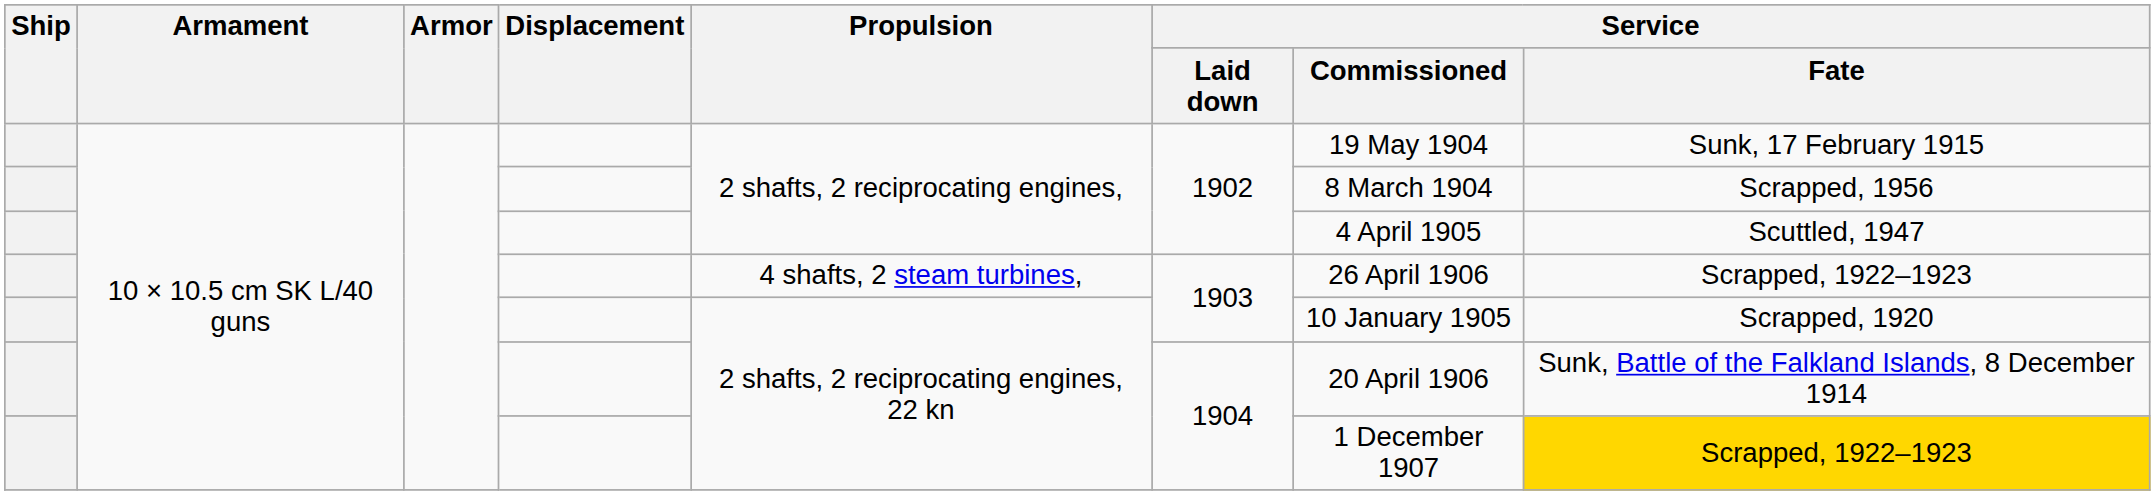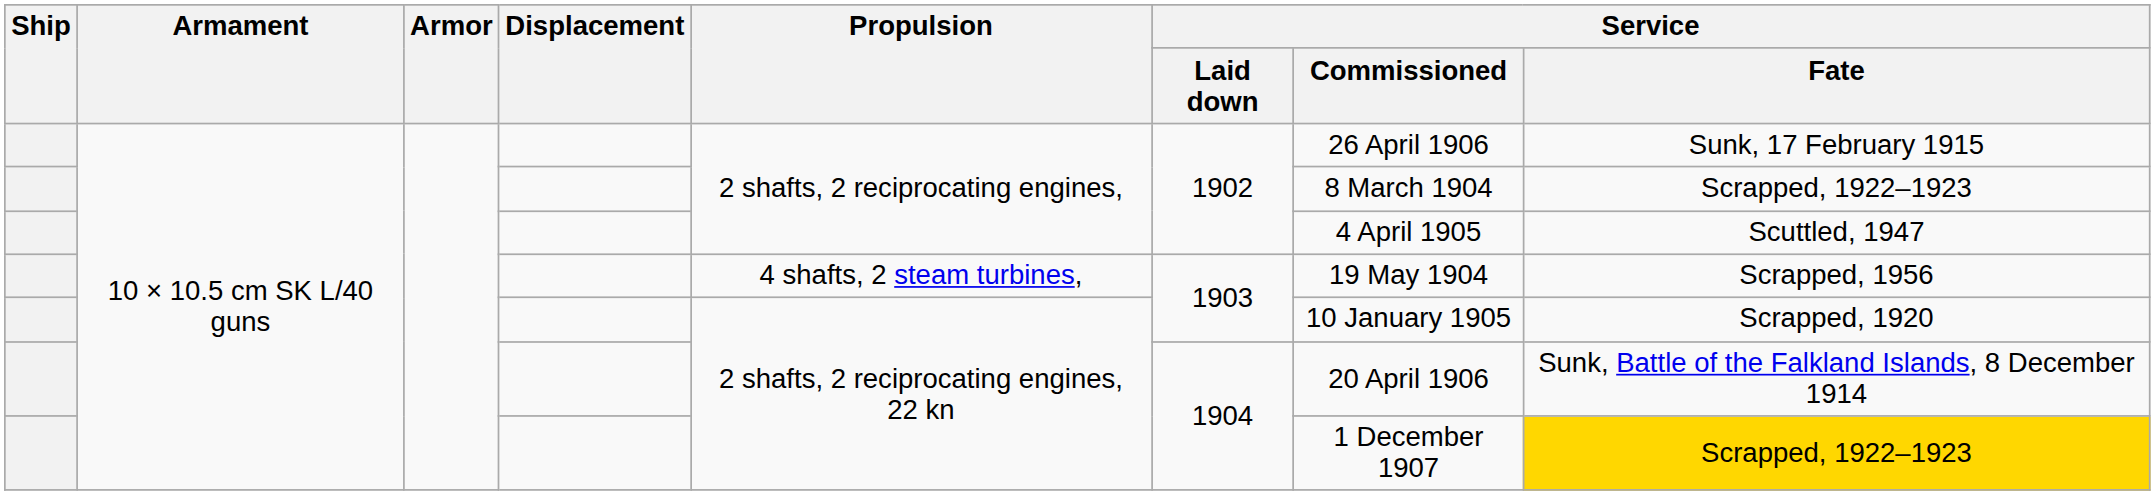(1409, 144) 19 May 1904 -> (1409, 144) 26 April 1906
(1836, 188) Scrapped, 1956 -> (1836, 188) Scrapped, 1922–1923
(1409, 275) 26 April 1906 -> (1409, 275) 19 May 1904
(1836, 275) Scrapped, 1922–1923 -> (1836, 275) Scrapped, 1956
